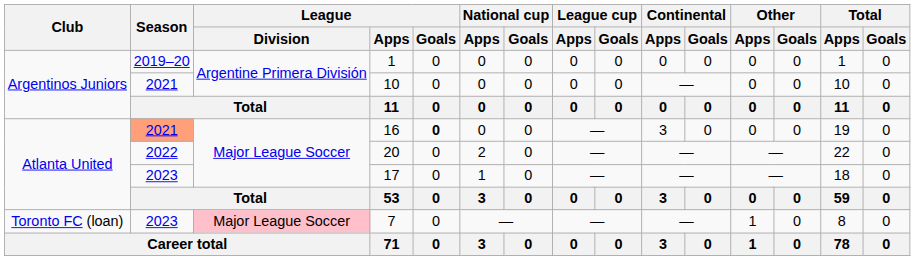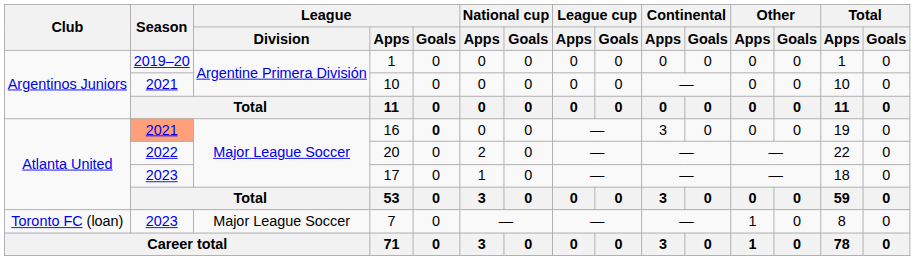(282, 221) pink background -> (282, 221) no background
